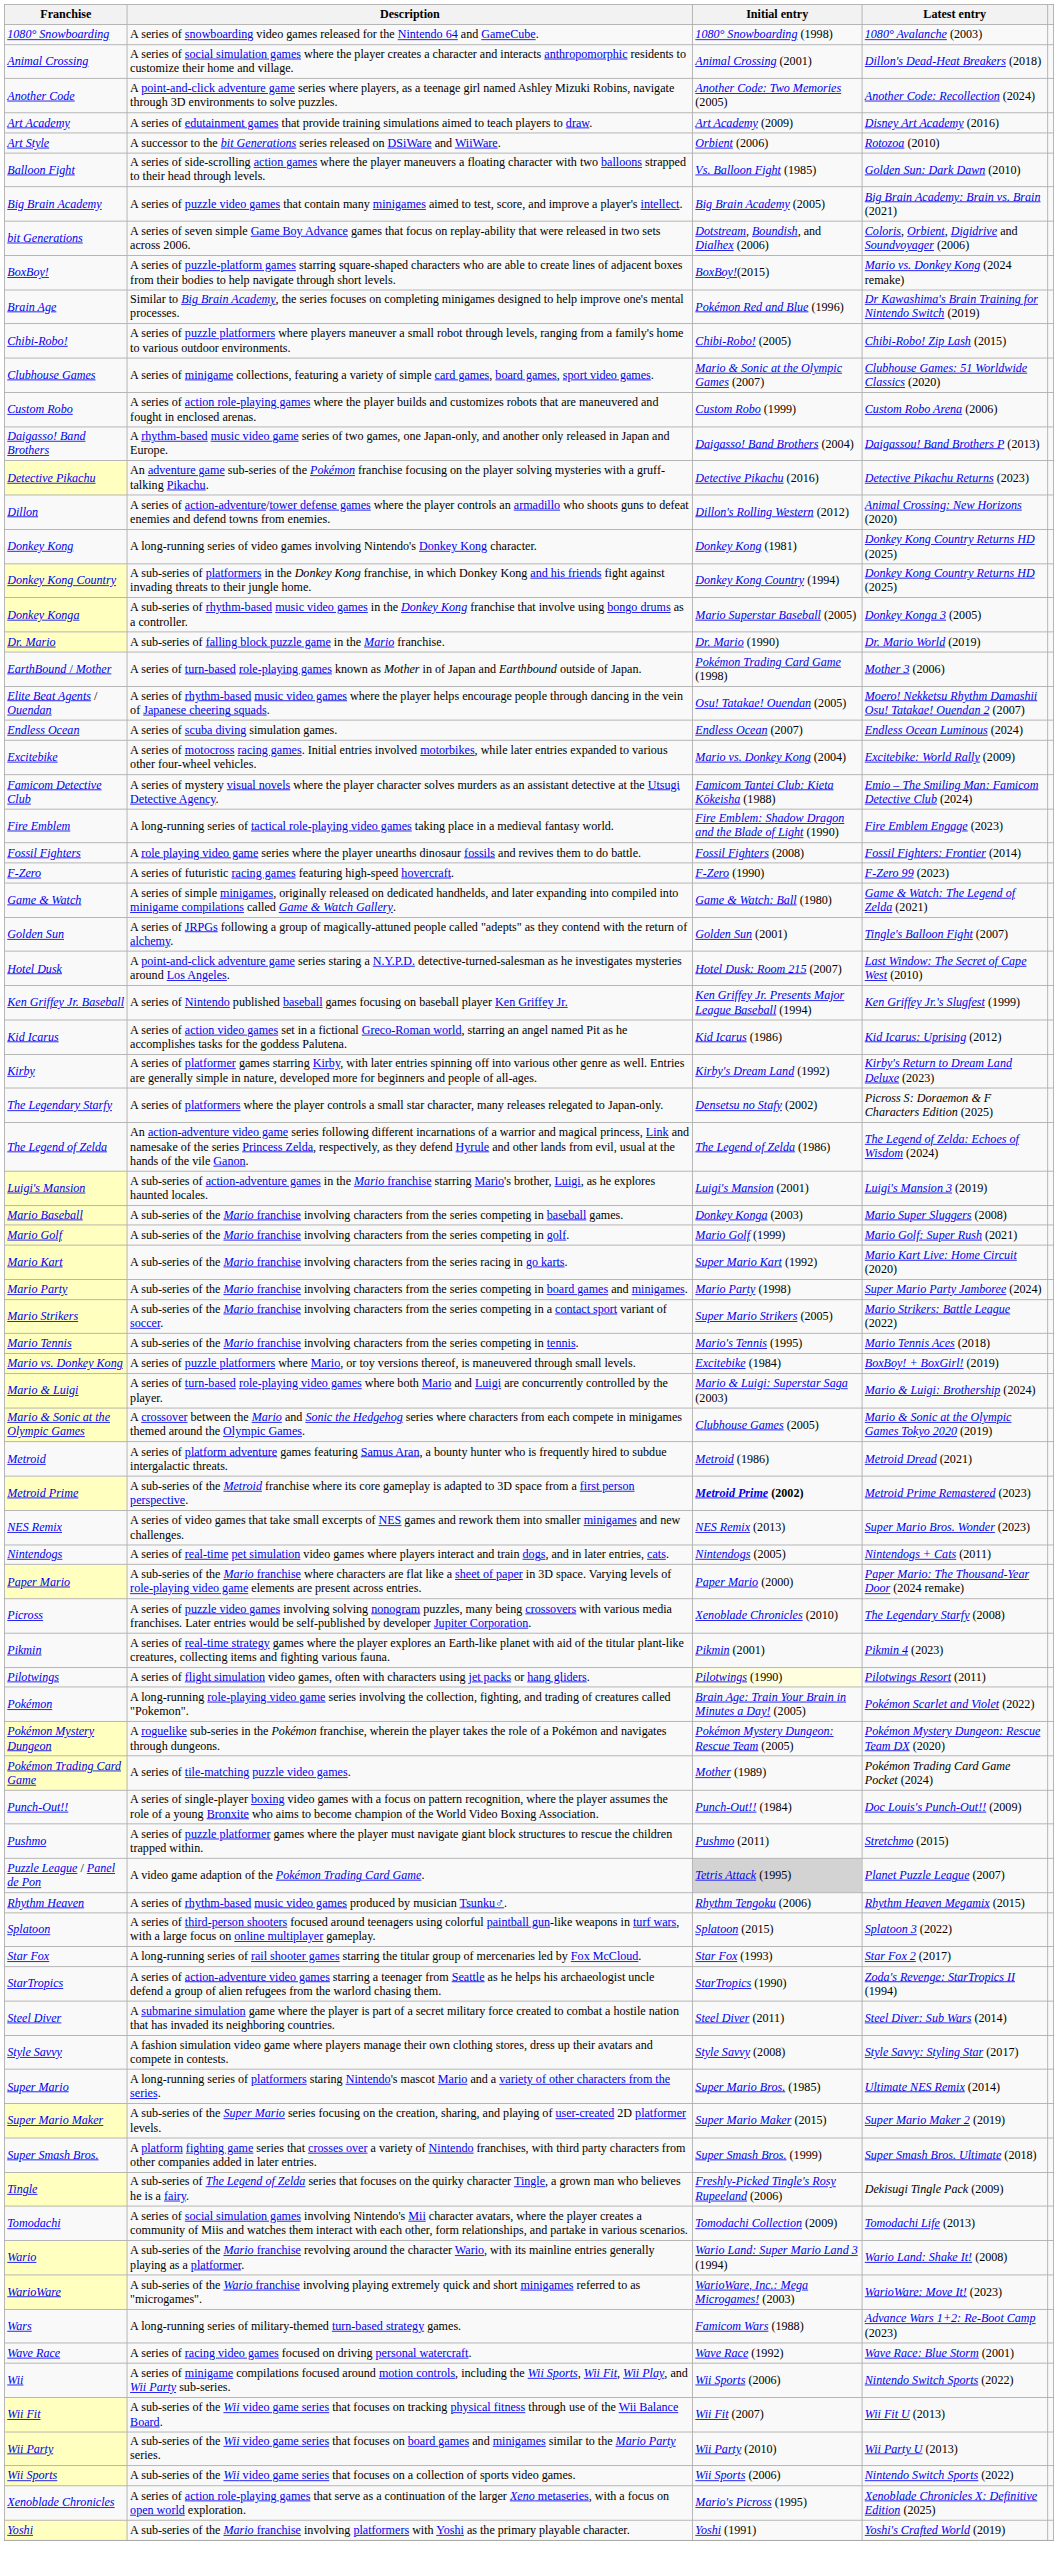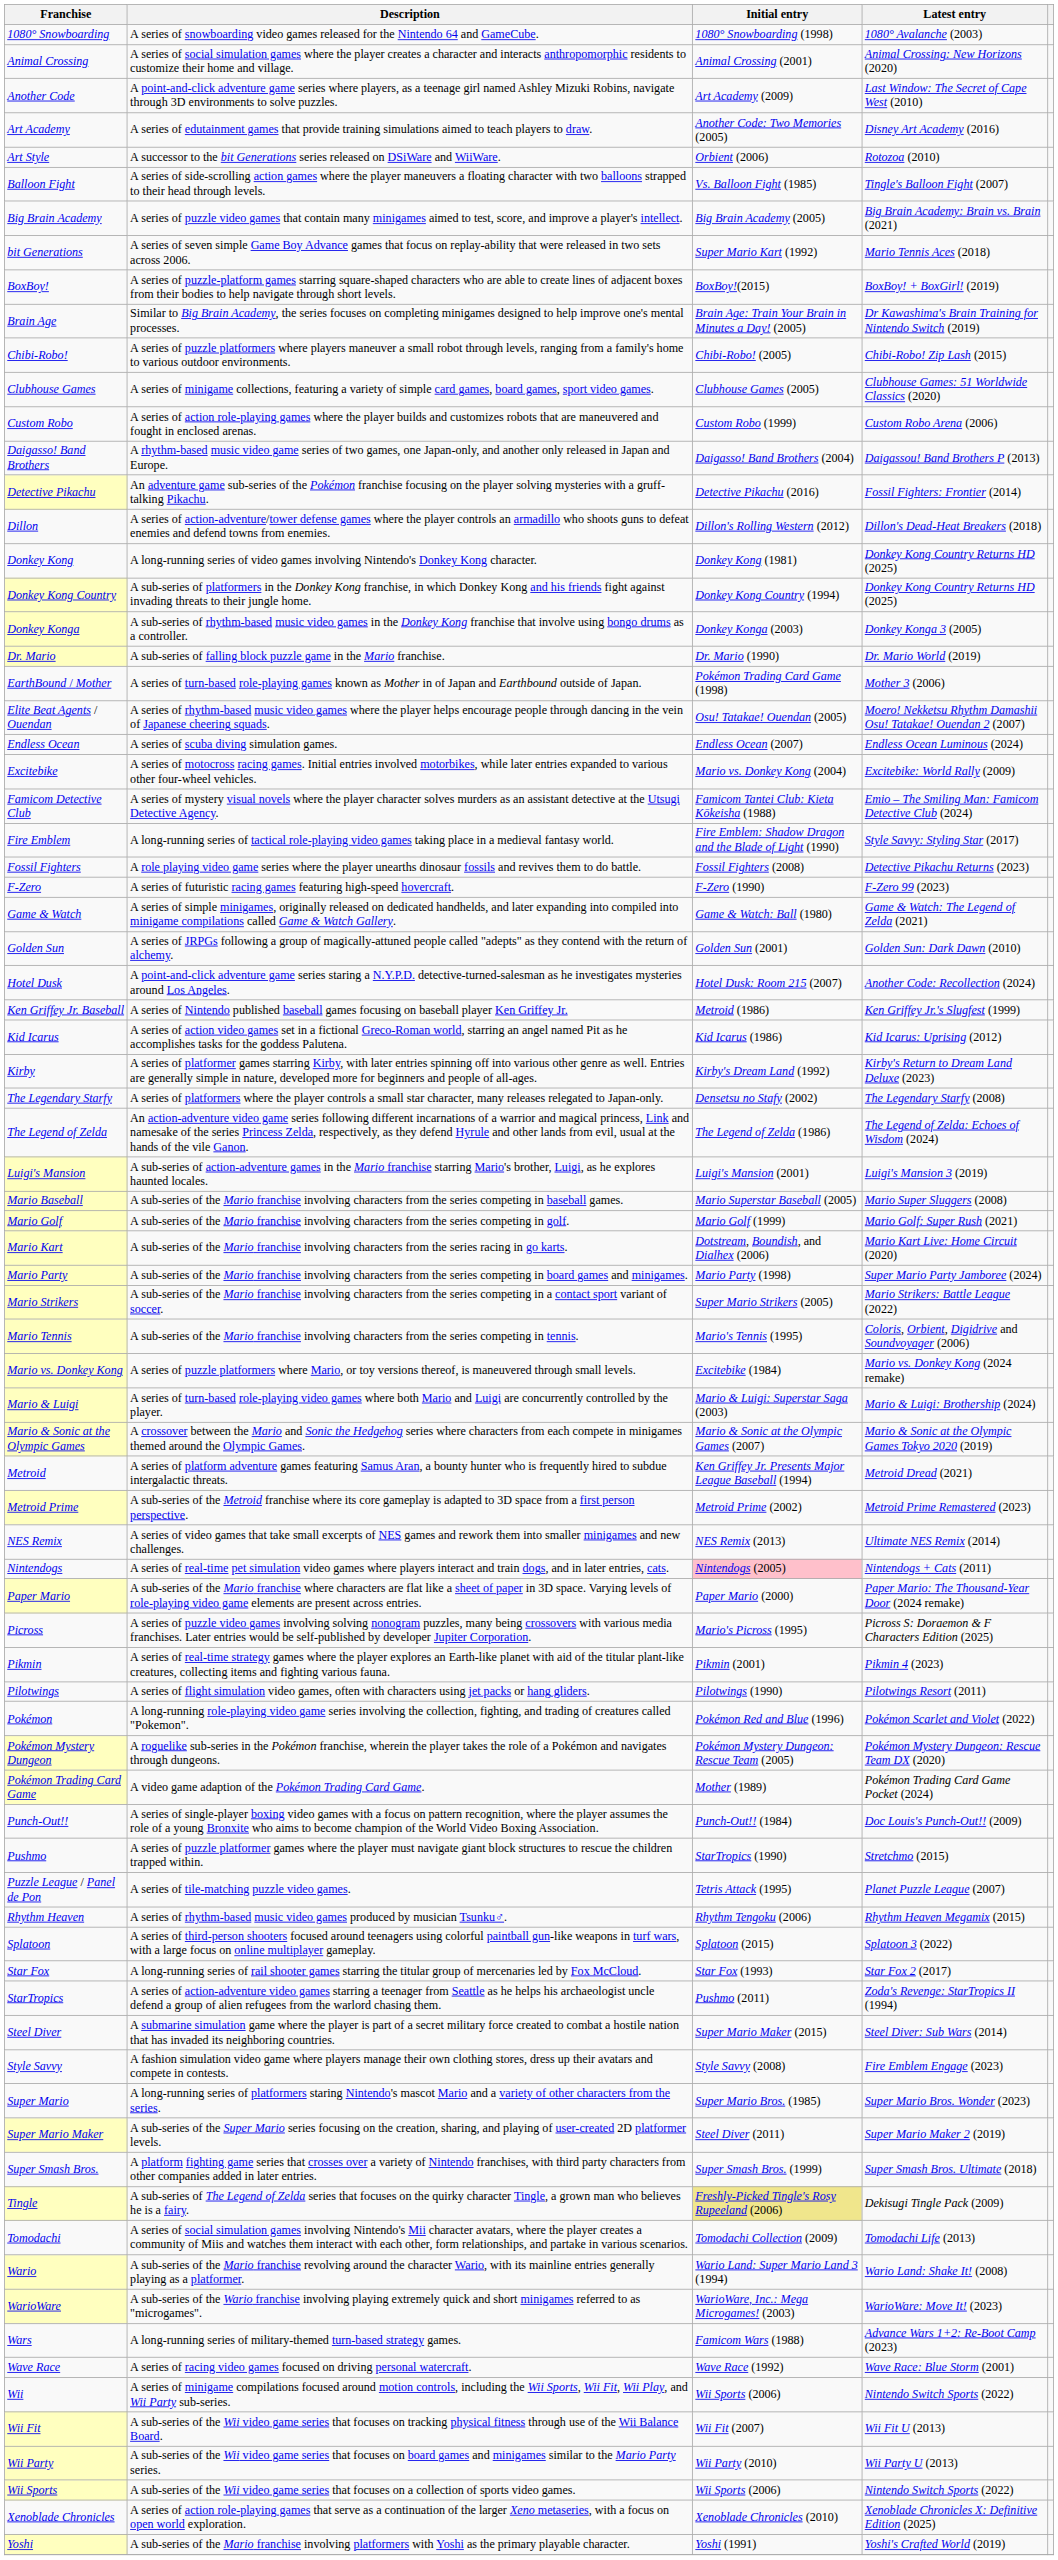(953, 61) Dillon's Dead-Heat Breakers (2018) -> (943, 61) Animal Crossing: New Horizons (2020)
(768, 96) Another Code: Two Memories (2005) -> (744, 96) Art Academy (2009)
(950, 96) Another Code: Recollection (2024) -> (946, 96) Last Window: The Secret of Cape West (2010)
(744, 123) Art Academy (2009) -> (768, 130) Another Code: Two Memories (2005)
(943, 170) Golden Sun: Dark Dawn (2010) -> (936, 184) Tingle's Balloon Fight (2007)
(758, 238) Dotstream, Boundish, and Dialhex (2006) -> (756, 253) Super Mario Kart (1992)
(941, 238) Coloris, Orbient, Digidrive and Soundvoyager (2006) -> (927, 253) Mario Tennis Aces (2018)
(938, 272) Mario vs. Donkey Kong (2024 remake) -> (932, 287) BoxBoy! + BoxGirl! (2019)
(770, 307) Pokémon Red and Blue (1996) -> (771, 321) Brain Age: Train Your Brain in Minutes a Day! (2005)
(769, 375) Mario & Sonic at the Olympic Games (2007) -> (757, 389) Clubhouse Games (2005)
(947, 478) Detective Pikachu Returns (2023) -> (943, 492) Fossil Fighters: Frontier (2014)
(943, 512) Animal Crossing: New Horizons (2020) -> (953, 526) Dillon's Dead-Heat Breakers (2018)
(776, 615) Mario Superstar Baseball (2005) -> (749, 629) Donkey Konga (2003)
(934, 826) Fire Emblem Engage (2023) -> (942, 840) Style Savvy: Styling Star (2017)
(943, 853) Fossil Fighters: Frontier (2014) -> (947, 867) Detective Pikachu Returns (2023)
(936, 934) Tingle's Balloon Fight (2007) -> (943, 948) Golden Sun: Dark Dawn (2010)
(946, 968) Last Window: The Secret of Cape West (2010) -> (950, 983) Another Code: Recollection (2024)
(770, 1003) Ken Griffey Jr. Presents Major League Baseball (1994) -> (732, 1010) Metroid (1986)
(929, 1105) Picross S: Doraemon & F Characters Edition (2025) -> (935, 1098) The Legendary Starfy (2008)
(749, 1215) Donkey Konga (2003) -> (776, 1201) Mario Superstar Baseball (2005)
(756, 1262) Super Mario Kart (1992) -> (758, 1248) Dotstream, Boundish, and Dialhex (2006)
(927, 1343) Mario Tennis Aces (2018) -> (941, 1336) Coloris, Orbient, Digidrive and Soundvoyager (2006)
(932, 1363) BoxBoy! + BoxGirl! (2019) -> (938, 1371) Mario vs. Donkey Kong (2024 remake)
(757, 1425) Clubhouse Games (2005) -> (769, 1439) Mario & Sonic at the Olympic Games (2007)
(732, 1459) Metroid (1986) -> (770, 1473) Ken Griffey Jr. Presents Major League Baseball (1994)
(749, 1493) bold -> (748, 1507) normal
(947, 1527) Super Mario Bros. Wonder (2023) -> (932, 1542) Ultimate NES Remix (2014)
(740, 1555) no background -> (740, 1569) pink background
(767, 1616) Xenoblade Chronicles (2010) -> (751, 1630) Mario's Picross (1995)
(935, 1616) The Legendary Starfy (2008) -> (929, 1630) Picross S: Doraemon & F Characters Edition (2025)
(739, 1677) lightyellow background -> (739, 1691) no background
(771, 1704) Brain Age: Train Your Brain in Minutes a Day! (2005) -> (770, 1719) Pokémon Red and Blue (1996)
(240, 1773) A series of tile-matching puzzle video games. -> (277, 1787) A video game adaption of the Pokémon Trading Card Game.
(732, 1841) Pushmo (2011) -> (741, 1855) StarTropics (1990)
(277, 1875) A video game adaption of the Pokémon Trading Card Game. -> (240, 1890) A series of tile-matching puzzle video games.
(743, 1875) lightgrey background -> (743, 1890) no background
(741, 1984) StarTropics (1990) -> (732, 1998) Pushmo (2011)
(740, 2018) Steel Diver (2011) -> (761, 2032) Super Mario Maker (2015)
(942, 2052) Style Savvy: Styling Star (2017) -> (934, 2066) Fire Emblem Engage (2023)
(932, 2086) Ultimate NES Remix (2014) -> (947, 2101) Super Mario Bros. Wonder (2023)
(761, 2121) Super Mario Maker (2015) -> (740, 2135) Steel Diver (2011)
(766, 2189) no background -> (766, 2203) khaki background
(751, 2503) Mario's Picross (1995) -> (767, 2517) Xenoblade Chronicles (2010)
